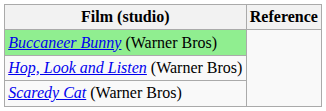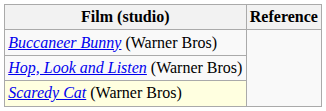(113, 42) lightgreen background -> (113, 42) no background
(95, 93) no background -> (95, 93) lightyellow background
